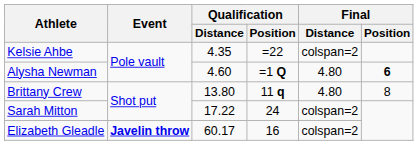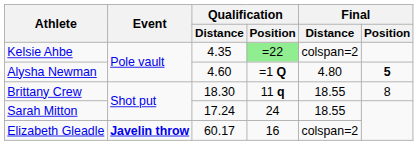(273, 53) no background -> (273, 53) lightgreen background
(387, 72) 6 -> (387, 72) 5
(219, 92) 13.80 -> (219, 92) 18.30
(330, 92) 4.80 -> (330, 92) 18.55
(219, 111) 17.22 -> (219, 111) 17.24
(330, 111) colspan=2 -> (330, 111) 18.55
